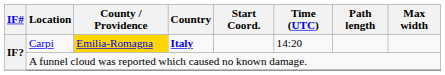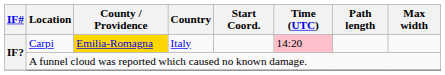(182, 43) bold -> (181, 43) normal
(289, 43) no background -> (289, 43) pink background
